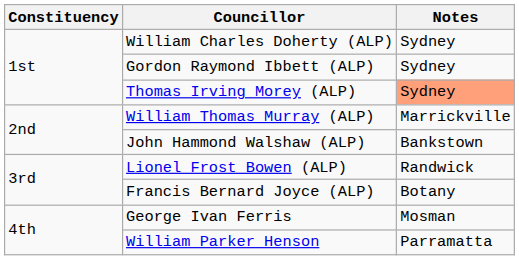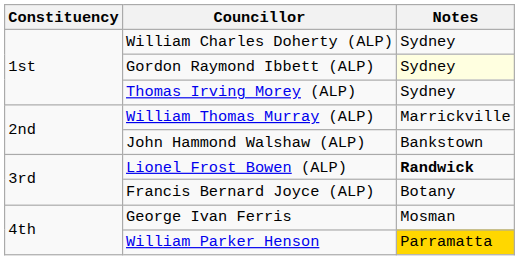(428, 67) no background -> (428, 67) lightyellow background
(428, 92) lightsalmon background -> (428, 92) no background
(437, 167) normal -> (437, 167) bold
(446, 242) no background -> (446, 242) gold background
